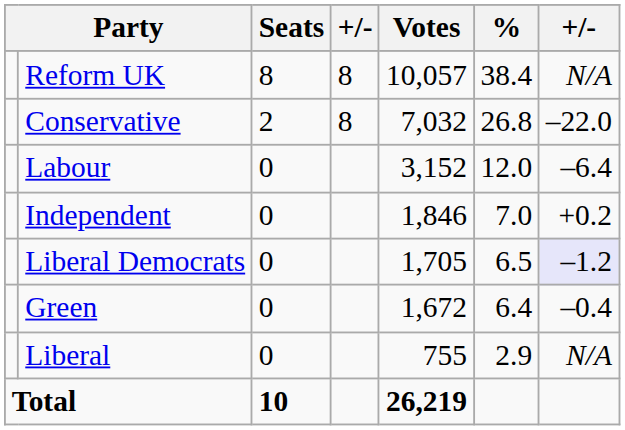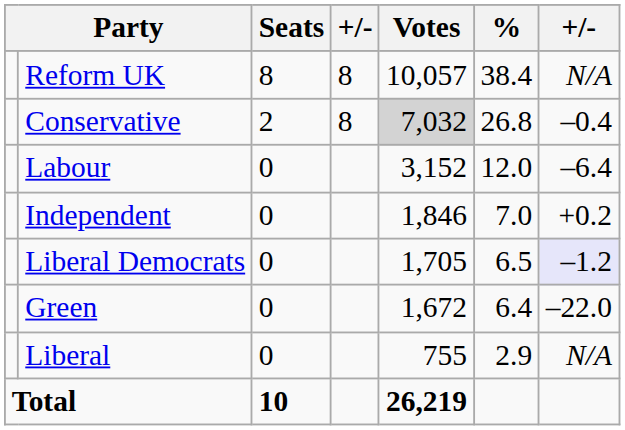(434, 121) no background -> (434, 121) lightgrey background
(579, 121) –22.0 -> (586, 121) –0.4
(586, 307) –0.4 -> (579, 307) –22.0
